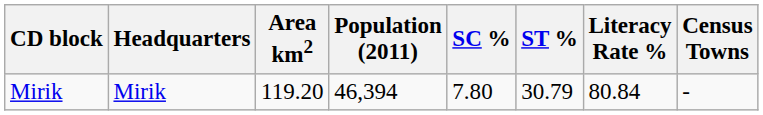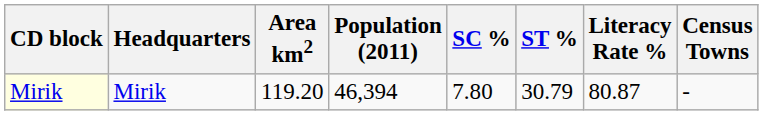(36, 91) no background -> (36, 91) lightyellow background
(614, 91) 80.84 -> (614, 91) 80.87
